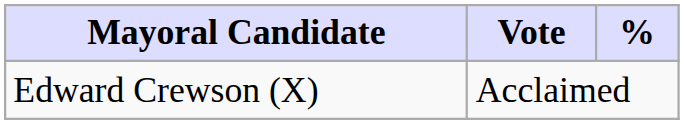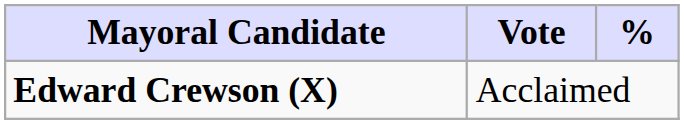(166, 89) normal -> (176, 89) bold
